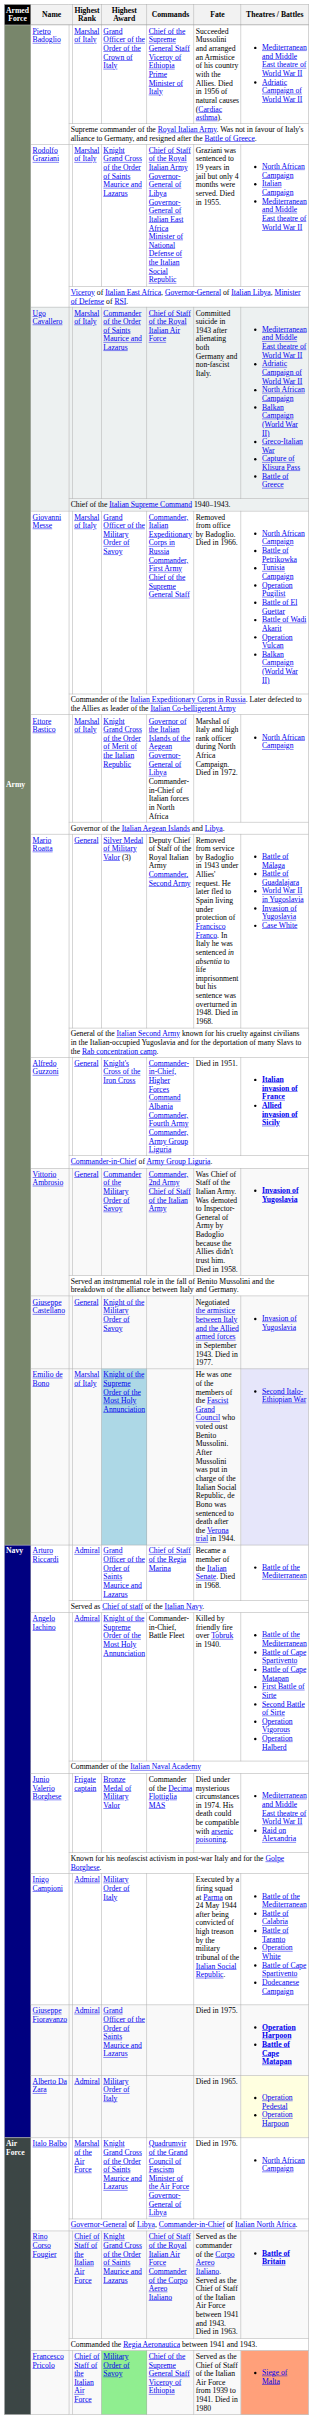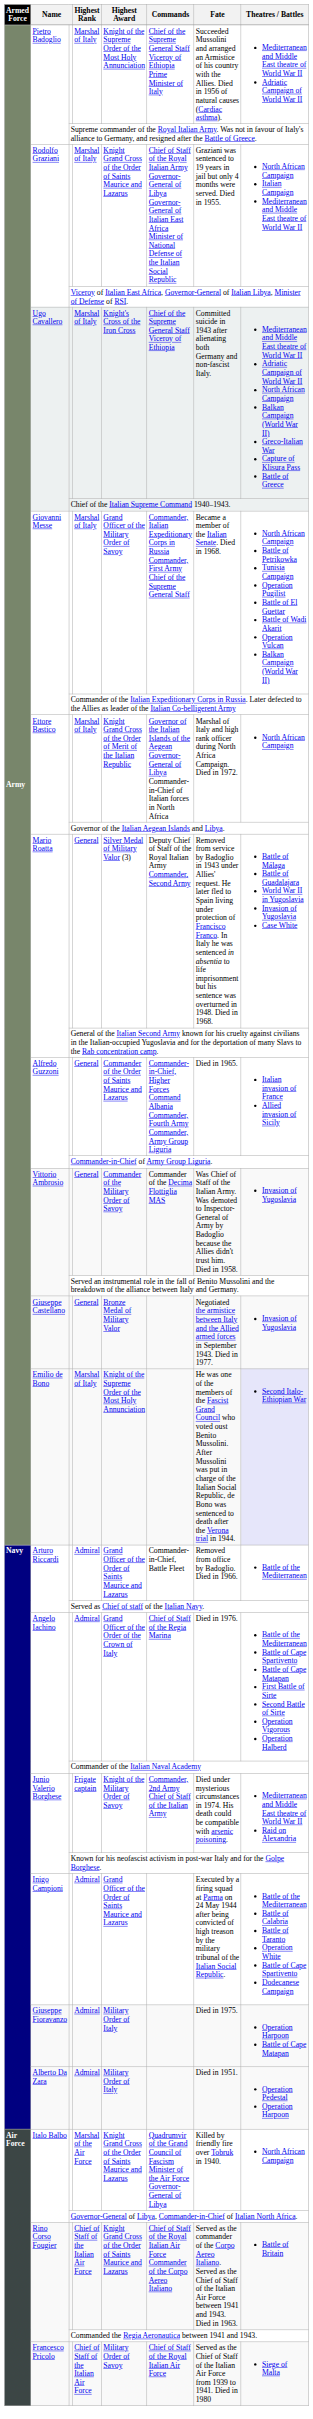(124, 48) Grand Officer of the Order of the Crown of Italy -> (124, 48) Knight of the Supreme Order of the Most Holy Annunciation
(123, 330) Commander of the Order of Saints Maurice and Lazarus -> (122, 322) Knight's Cross of the Iron Cross
(170, 326) Chief of Staff of the Royal Italian Air Force -> (169, 330) Chief of the Supreme General Staff Viceroy of Ethiopia
(217, 530) Removed from office by Badoglio. Died in 1966. -> (215, 534) Became a member of the Italian Senate. Died in 1968.
(122, 1072) Knight's Cross of the Iron Cross -> (123, 1080) Commander of the Order of Saints Maurice and Lazarus
(217, 1063) Died in 1951. -> (217, 1063) Died in 1965.
(275, 1101) bold -> (275, 1101) normal
(170, 1191) Commander, 2nd Army Chief of Staff of the Italian Army -> (170, 1187) Commander of the Decima Flottiglia MAS
(275, 1195) bold -> (275, 1195) normal
(124, 1315) Knight of the Military Order of Savoy -> (117, 1315) Bronze Medal of Military Valor
(124, 1392) lightblue background -> (124, 1392) no background
(170, 1560) Chief of Staff of the Regia Marina -> (169, 1560) Commander-in-Chief, Battle Fleet
(215, 1568) Became a member of the Italian Senate. Died in 1968. -> (217, 1564) Removed from office by Badoglio. Died in 1966.
(124, 1636) Knight of the Supreme Order of the Most Holy Annunciation -> (124, 1636) Grand Officer of the Order of the Crown of Italy
(169, 1627) Commander-in-Chief, Battle Fleet -> (170, 1627) Chief of Staff of the Regia Marina
(214, 1631) Killed by friendly fire over Tobruk in 1940. -> (217, 1619) Died in 1976.
(117, 1792) Bronze Medal of Military Valor -> (124, 1792) Knight of the Military Order of Savoy
(170, 1792) Commander of the Decima Flottiglia MAS -> (170, 1796) Commander, 2nd Army Chief of Staff of the Italian Army
(116, 1888) Military Order of Italy -> (124, 1901) Grand Officer of the Order of Saints Maurice and Lazarus
(124, 2032) Grand Officer of the Order of Saints Maurice and Lazarus -> (116, 2019) Military Order of Italy
(275, 2044) bold -> (275, 2040) normal
(217, 2081) Died in 1965. -> (217, 2073) Died in 1951.
(275, 2111) lightyellow background -> (275, 2102) no background
(217, 2143) Died in 1976. -> (214, 2148) Killed by friendly fire over Tobruk in 1940.
(275, 2258) bold -> (275, 2249) normal
(116, 2365) lightgreen background -> (116, 2356) no background
(169, 2374) Chief of the Supreme General Staff Viceroy of Ethiopia -> (170, 2361) Chief of Staff of the Royal Italian Air Force
(275, 2377) lightsalmon background -> (275, 2369) no background
